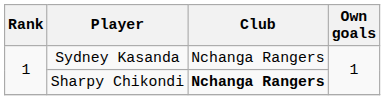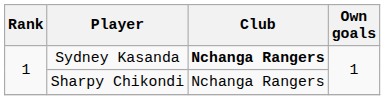(258, 58) normal -> (258, 58) bold
(258, 82) bold -> (258, 82) normal
